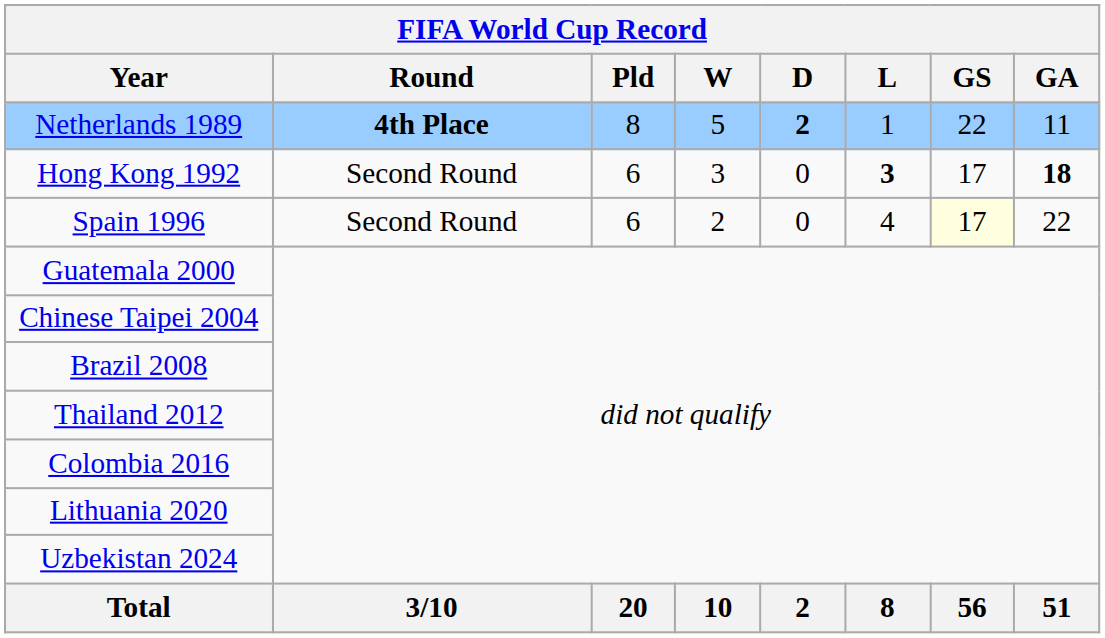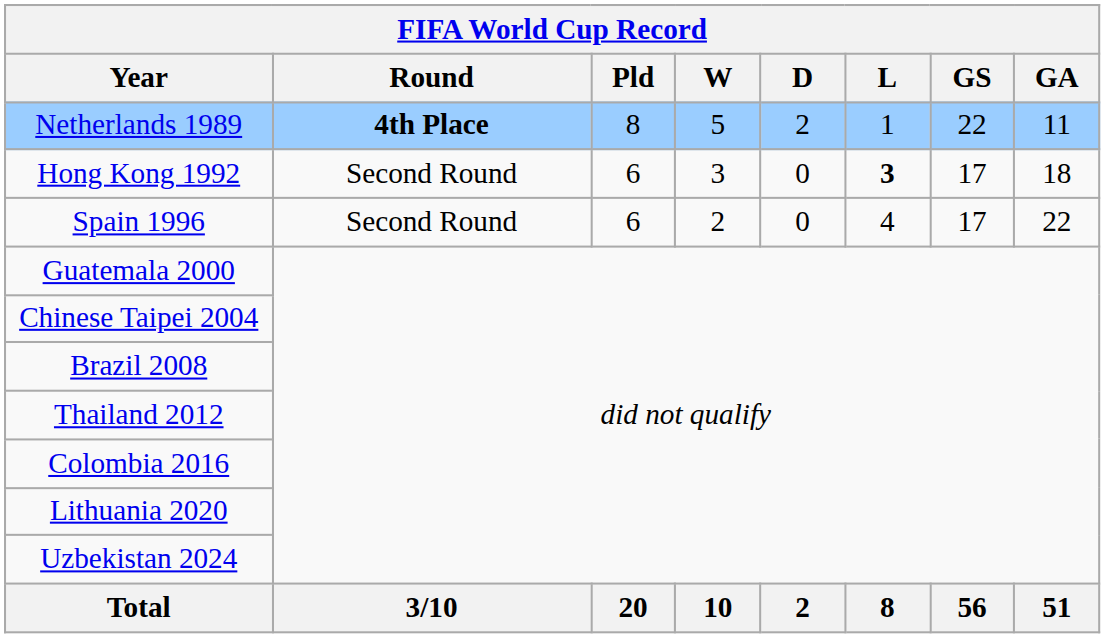(803, 125) bold -> (803, 125) normal
(1057, 173) bold -> (1057, 173) normal
(972, 221) lightyellow background -> (972, 221) no background
